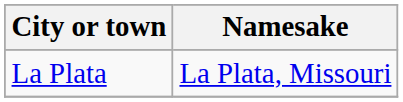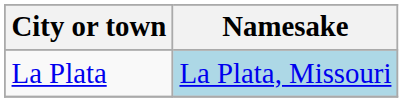(285, 73) no background -> (285, 73) lightblue background
